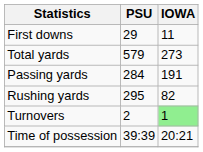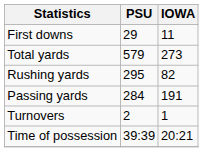rows swapped: (48, 95) <-> (48, 75)
(165, 116) lightgreen background -> (165, 116) no background
